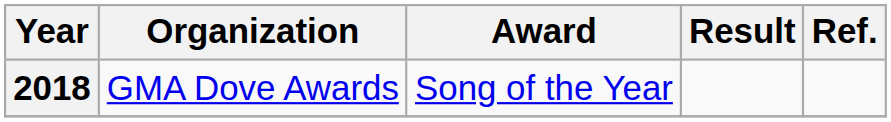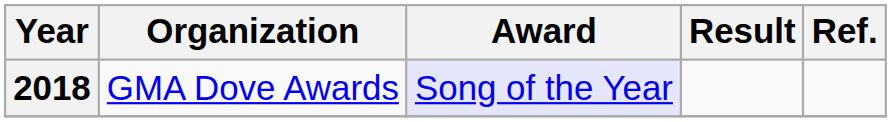(544, 87) no background -> (544, 87) lavender background
